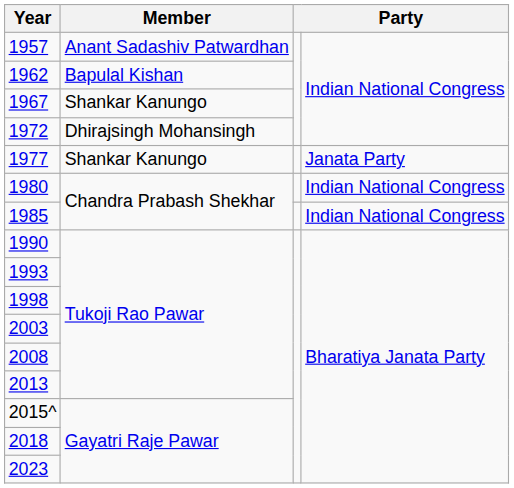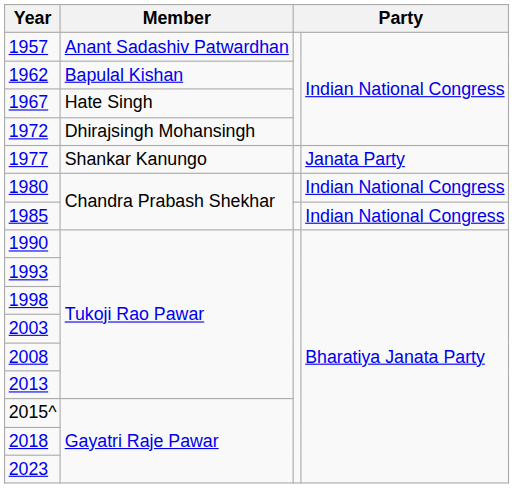(136, 103) Shankar Kanungo -> (109, 103) Hate Singh
